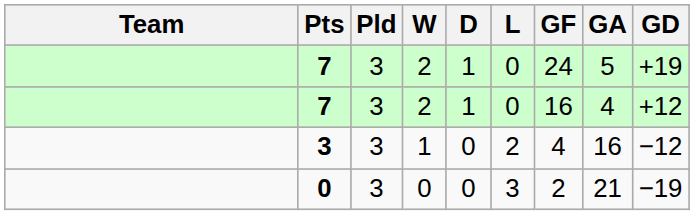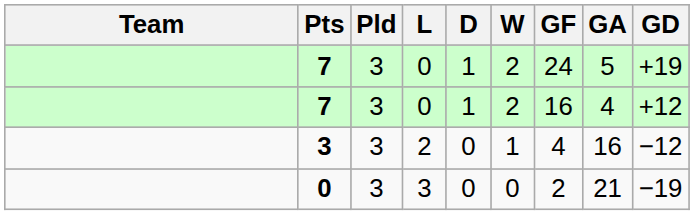columns swapped: (424, 24) <-> (513, 24)
